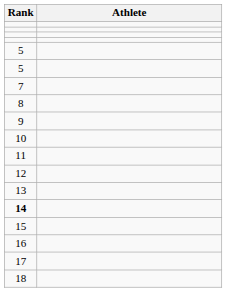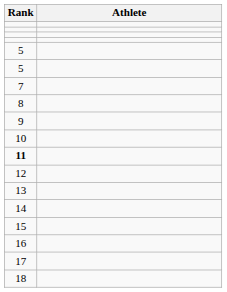(21, 156) normal -> (21, 156) bold
(21, 208) bold -> (21, 208) normal
